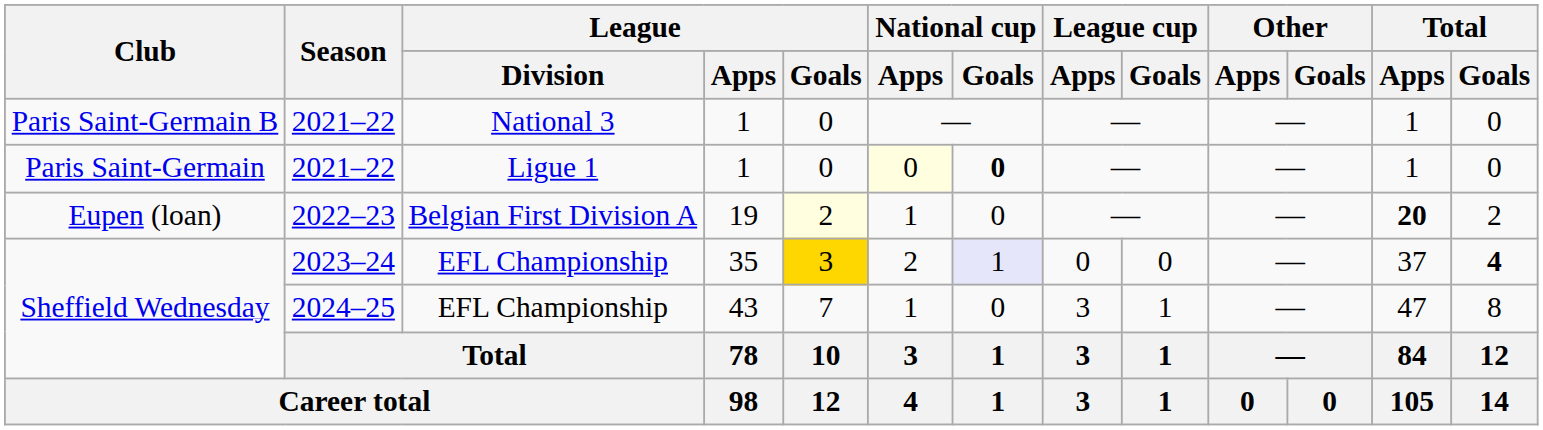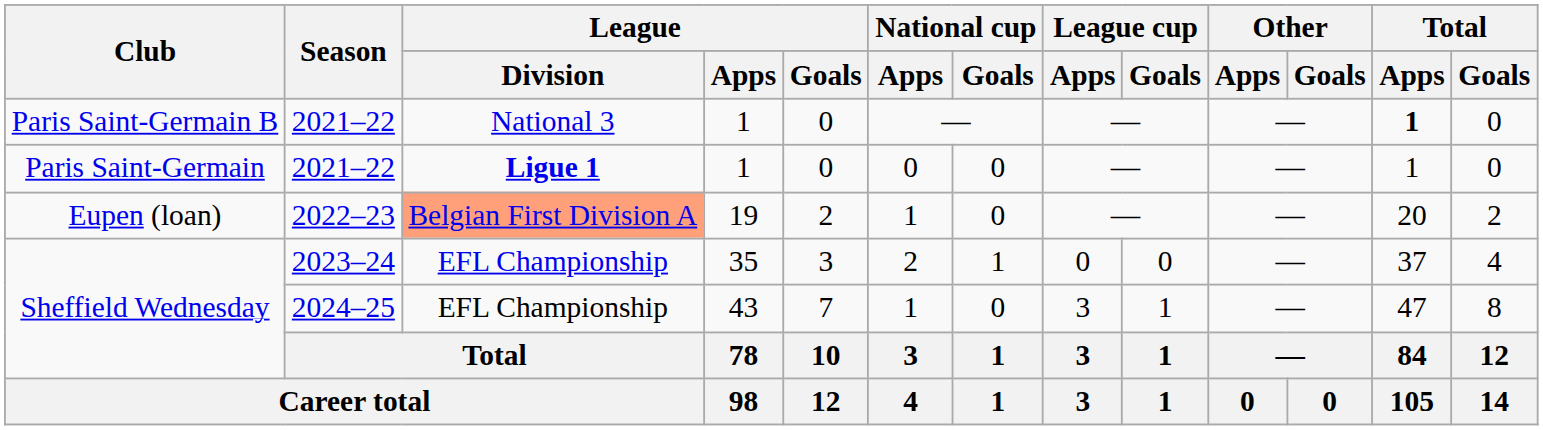(1412, 121) normal -> (1412, 121) bold
(553, 167) normal -> (553, 167) bold
(910, 167) lightyellow background -> (910, 167) no background
(998, 167) bold -> (998, 167) normal
(553, 214) no background -> (553, 214) lightsalmon background
(826, 214) lightyellow background -> (826, 214) no background
(1412, 214) bold -> (1412, 214) normal
(826, 261) gold background -> (826, 261) no background
(998, 261) lavender background -> (998, 261) no background
(1494, 261) bold -> (1494, 261) normal
